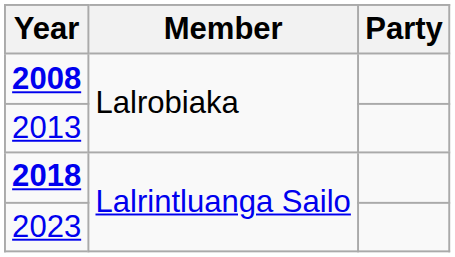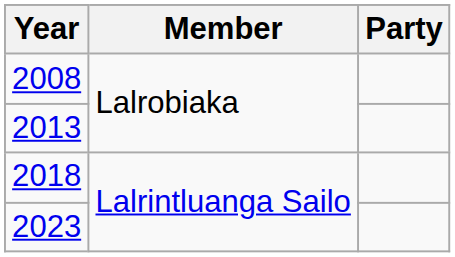(47, 78) bold -> (47, 78) normal
(47, 176) bold -> (47, 176) normal
